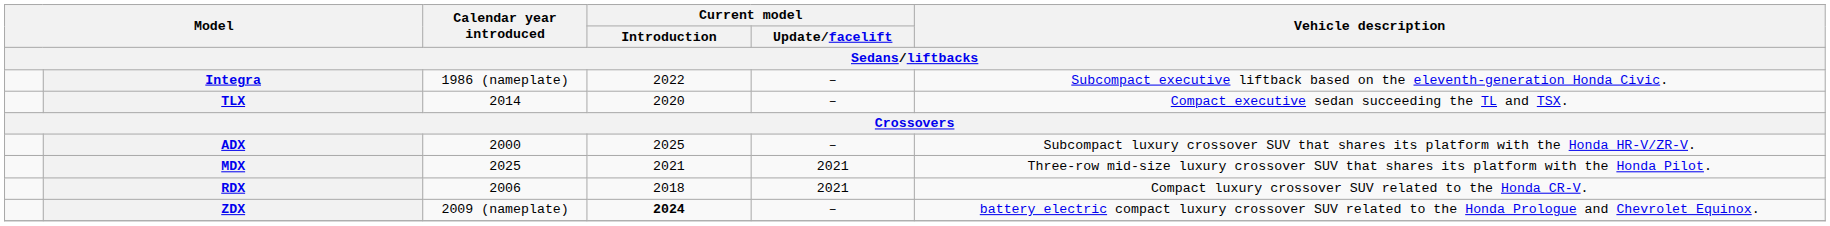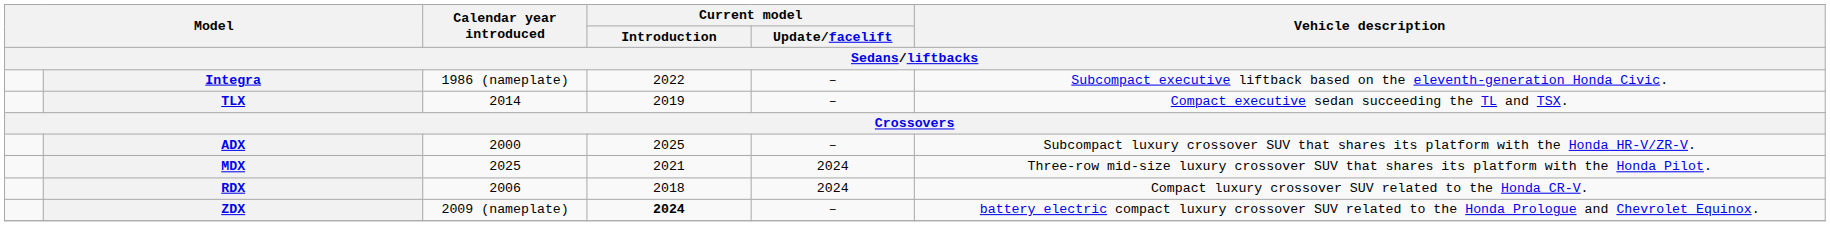(669, 102) 2020 -> (669, 102) 2019
(833, 167) 2021 -> (833, 167) 2024
(833, 188) 2021 -> (833, 188) 2024
